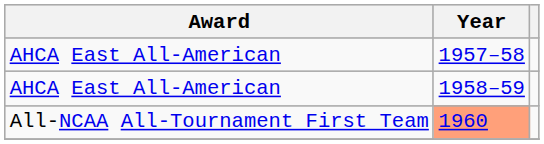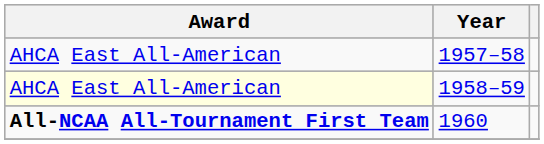(145, 88) no background -> (145, 88) lightyellow background
(219, 122) normal -> (219, 122) bold
(463, 122) lightsalmon background -> (463, 122) no background
